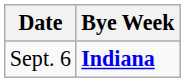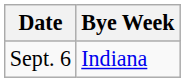(118, 59) bold -> (114, 59) normal
